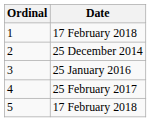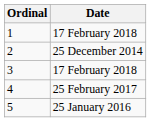(92, 70) 25 January 2016 -> (95, 70) 17 February 2018
(95, 107) 17 February 2018 -> (92, 107) 25 January 2016
